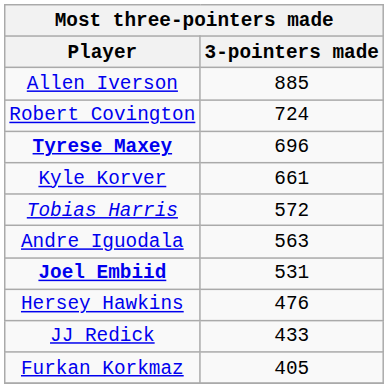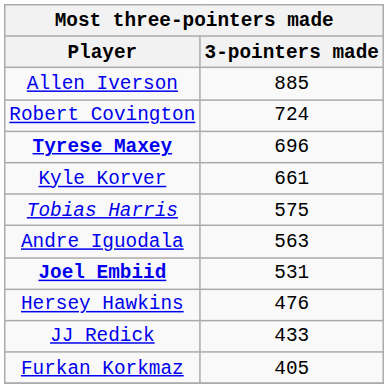(292, 210) 572 -> (292, 210) 575
